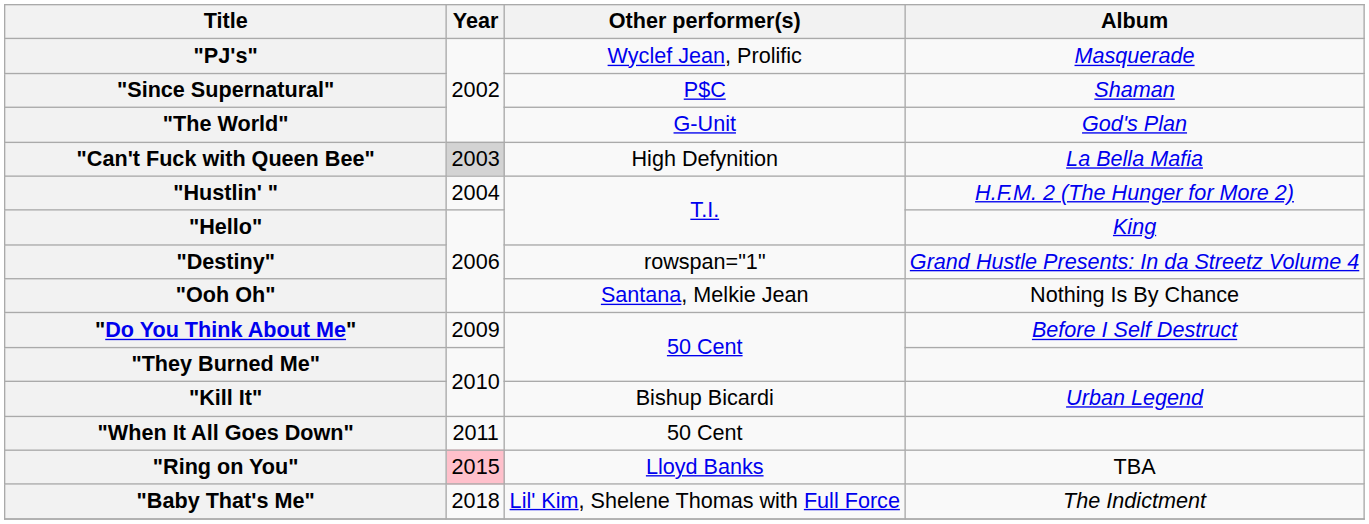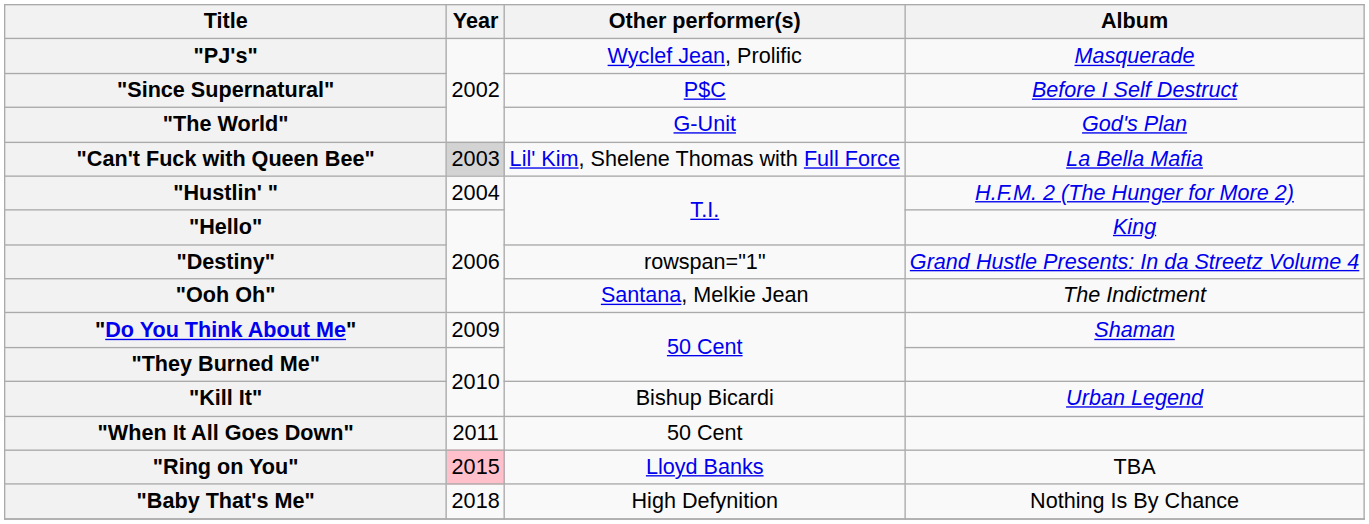(1135, 90) Shaman -> (1135, 90) Before I Self Destruct
(705, 158) High Defynition -> (705, 158) Lil' Kim, Shelene Thomas with Full Force
(1135, 295) Nothing Is By Chance -> (1135, 295) The Indictment
(1135, 329) Before I Self Destruct -> (1135, 329) Shaman
(705, 501) Lil' Kim, Shelene Thomas with Full Force -> (705, 501) High Defynition
(1135, 501) The Indictment -> (1135, 501) Nothing Is By Chance
